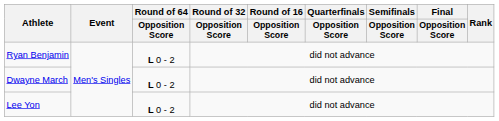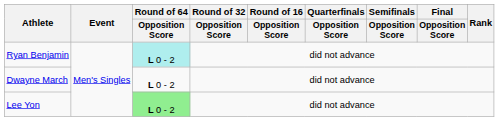(161, 60) no background -> (161, 60) paleturquoise background
(161, 110) no background -> (161, 110) lightgreen background
